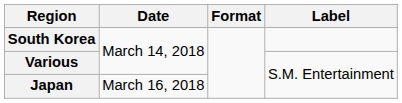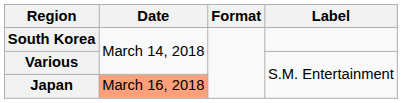(153, 86) no background -> (153, 86) lightsalmon background
